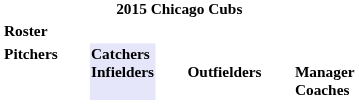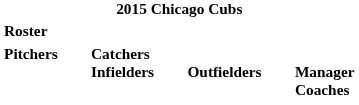(123, 62) lavender background -> (123, 62) no background
